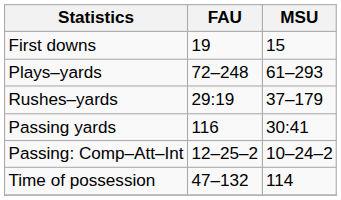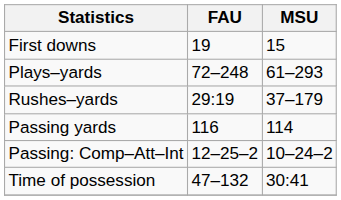(287, 126) 30:41 -> (280, 126) 114
(280, 181) 114 -> (287, 181) 30:41
